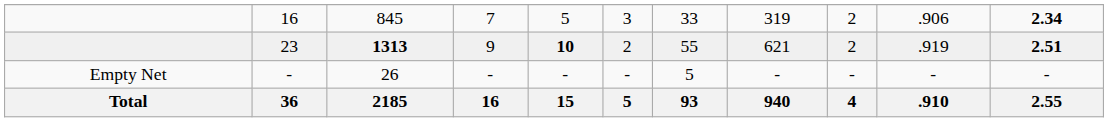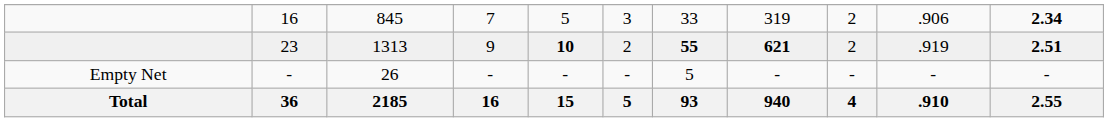(390, 46) bold -> (390, 46) normal
(689, 46) normal -> (689, 46) bold
(777, 46) normal -> (777, 46) bold
